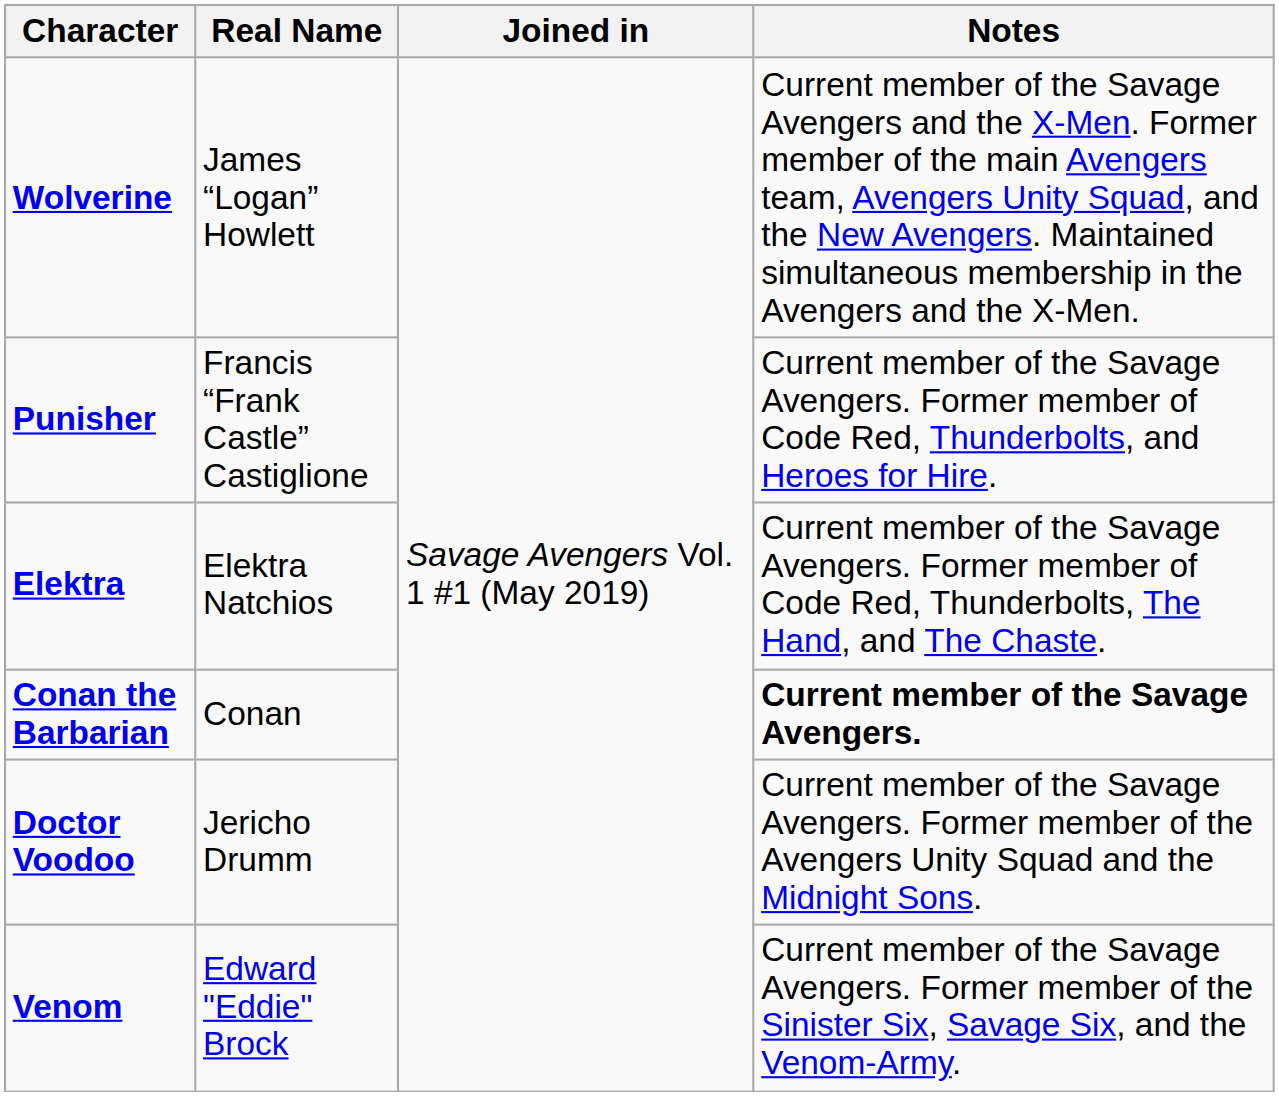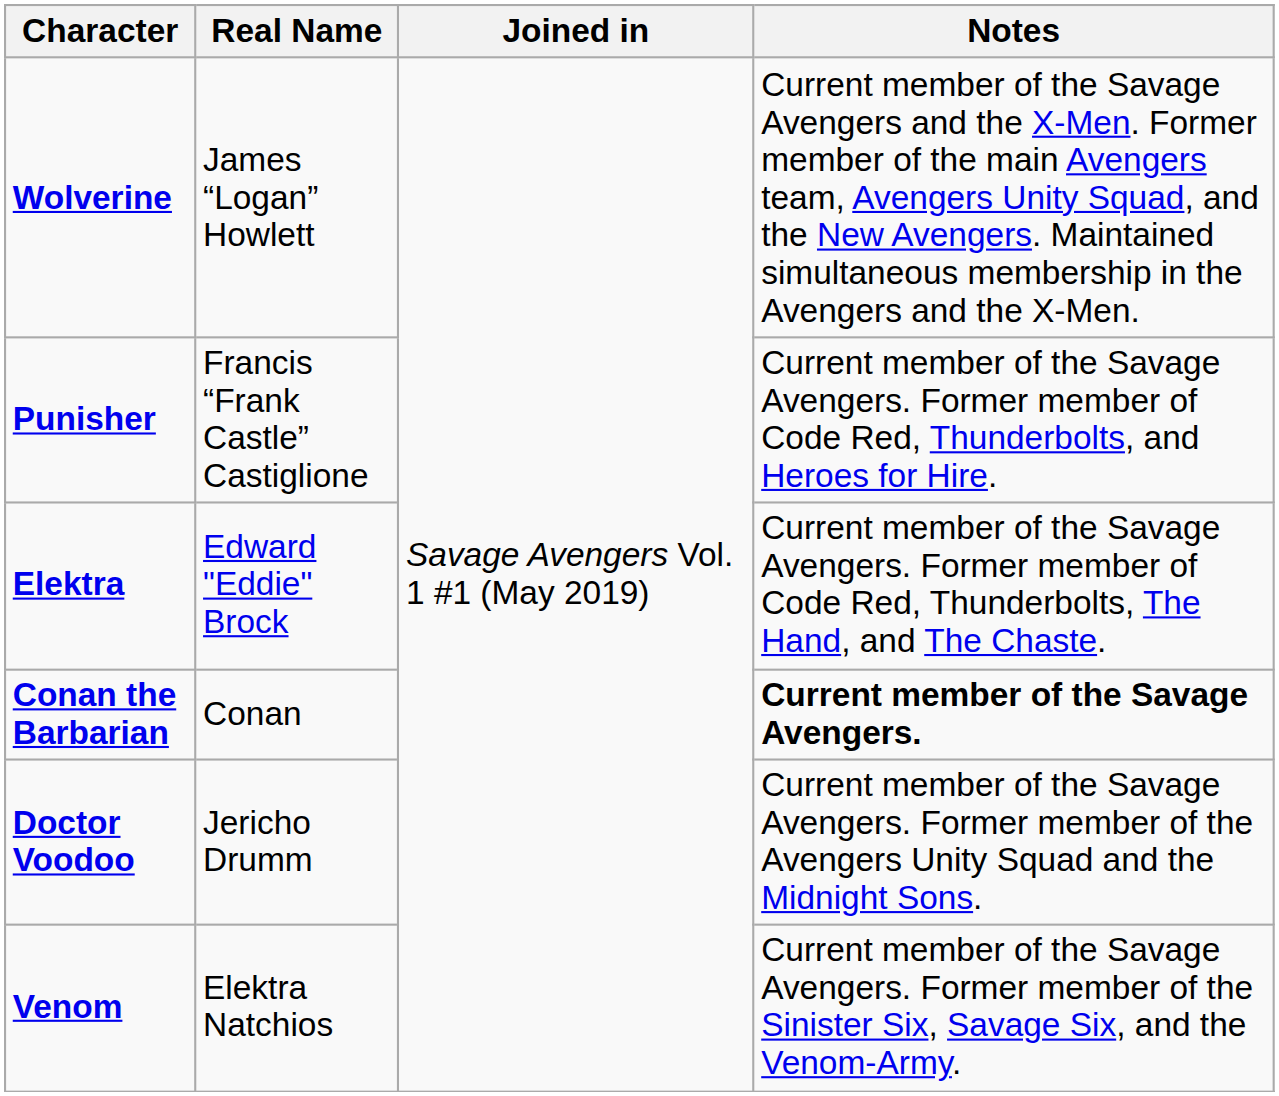(268, 585) Elektra Natchios -> (260, 585) Edward "Eddie" Brock
(260, 1007) Edward "Eddie" Brock -> (268, 1007) Elektra Natchios
